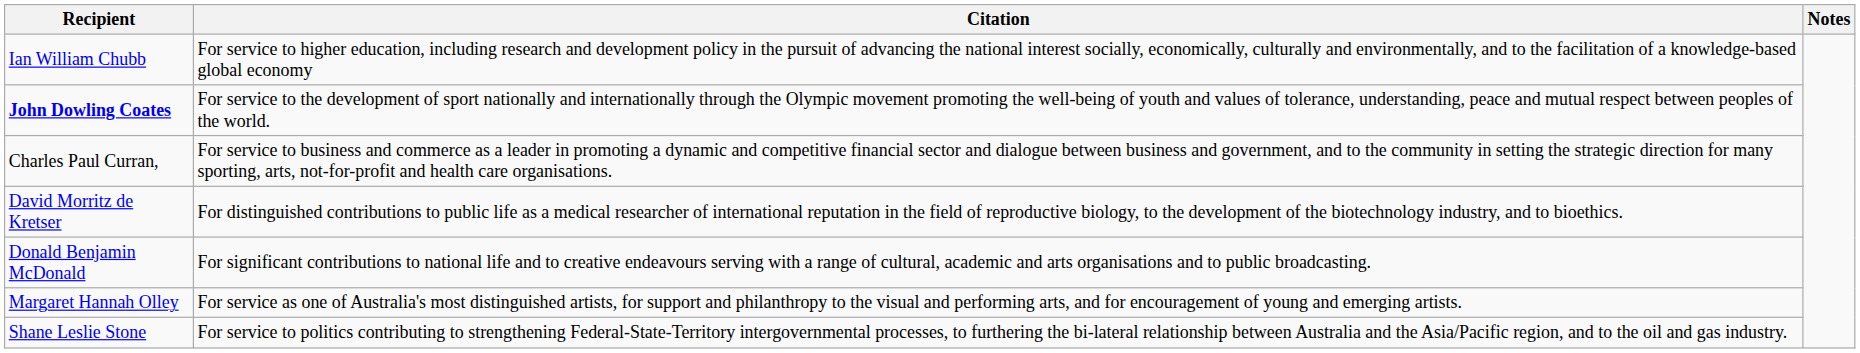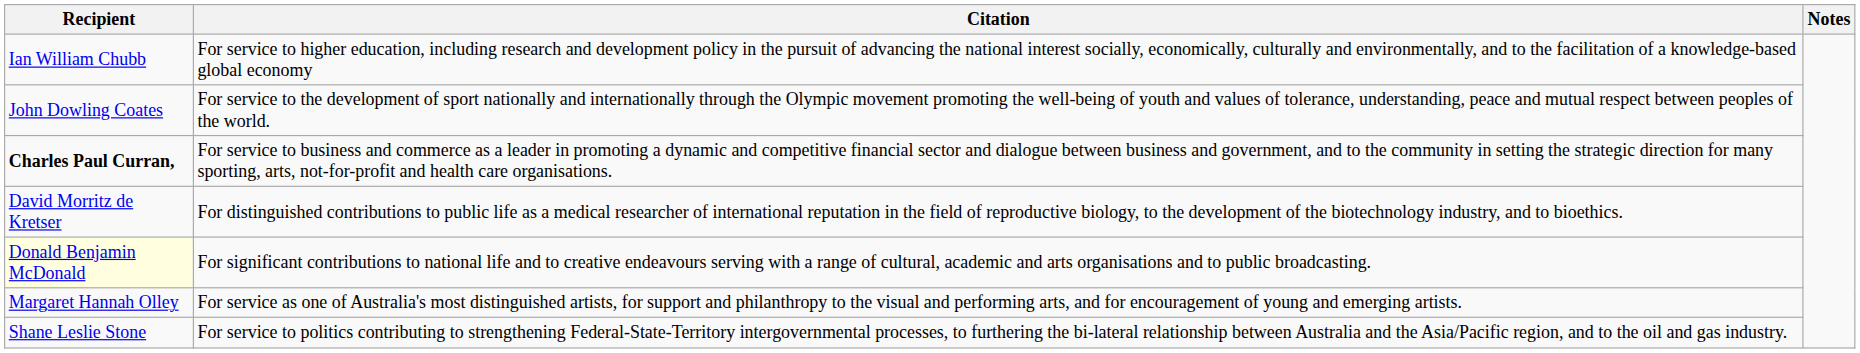(90, 110) bold -> (86, 110) normal
(84, 161) normal -> (92, 161) bold
(72, 262) no background -> (72, 262) lightyellow background
